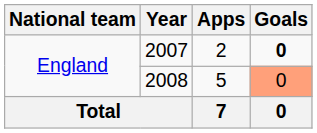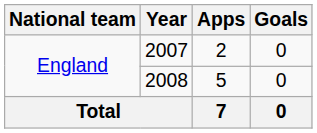(281, 50) bold -> (281, 50) normal
(281, 81) lightsalmon background -> (281, 81) no background
